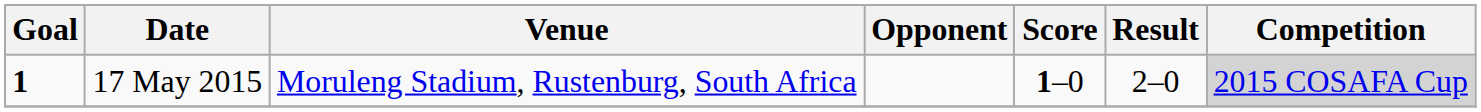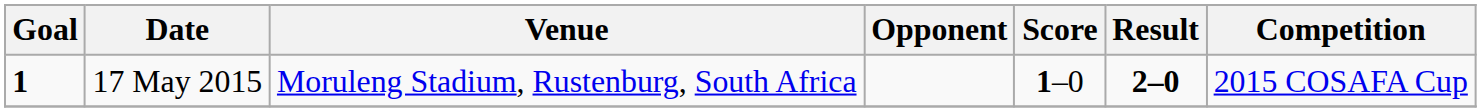(1156, 80) normal -> (1156, 80) bold
(1341, 80) lightgrey background -> (1341, 80) no background
